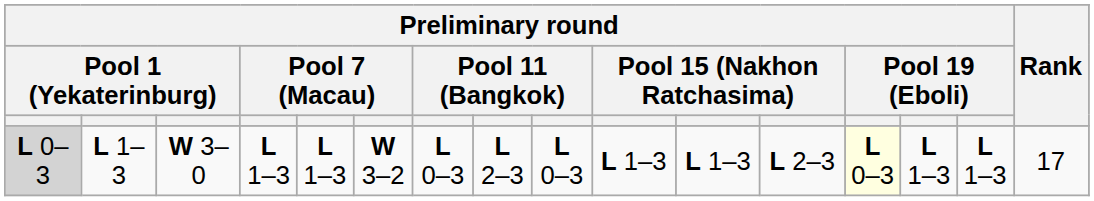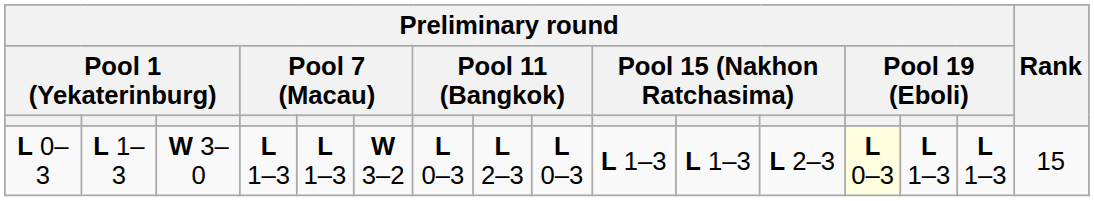(43, 161) lightgrey background -> (43, 161) no background
(1051, 161) 17 -> (1051, 161) 15
